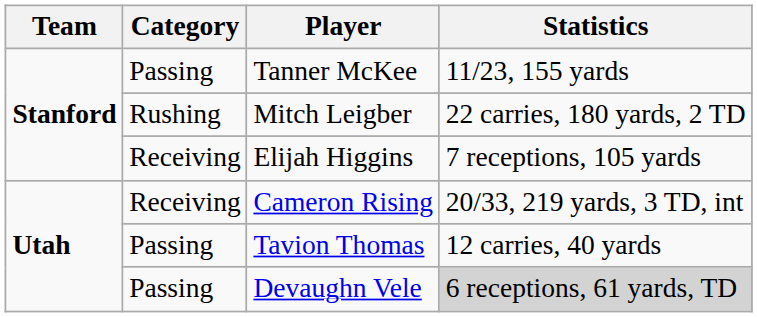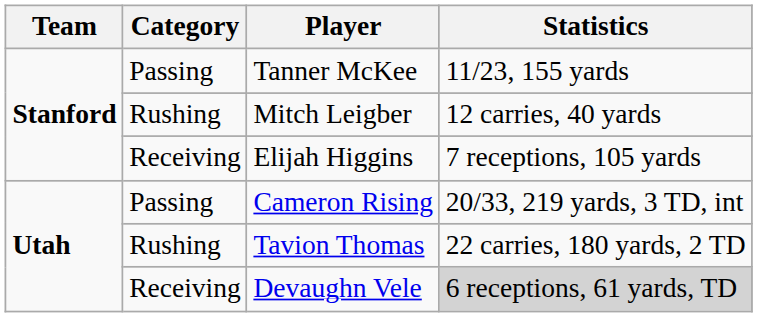(596, 114) 22 carries, 180 yards, 2 TD -> (553, 114) 12 carries, 40 yards
(185, 201) Receiving -> (171, 201) Passing
(171, 245) Passing -> (175, 245) Rushing
(553, 245) 12 carries, 40 yards -> (596, 245) 22 carries, 180 yards, 2 TD
(171, 288) Passing -> (185, 288) Receiving
